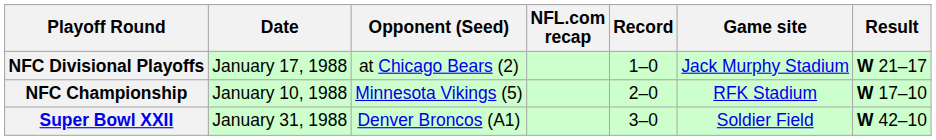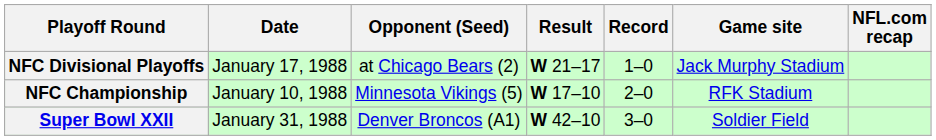columns swapped: (892, 28) <-> (568, 28)
